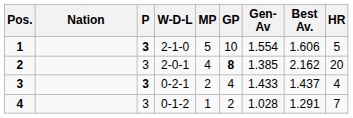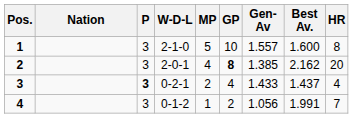(146, 46) bold -> (146, 46) normal
(263, 46) 1.554 -> (263, 46) 1.557
(305, 46) 1.606 -> (305, 46) 1.600
(337, 46) 5 -> (337, 46) 8
(263, 103) 1.028 -> (263, 103) 1.056
(305, 103) 1.291 -> (305, 103) 1.991
